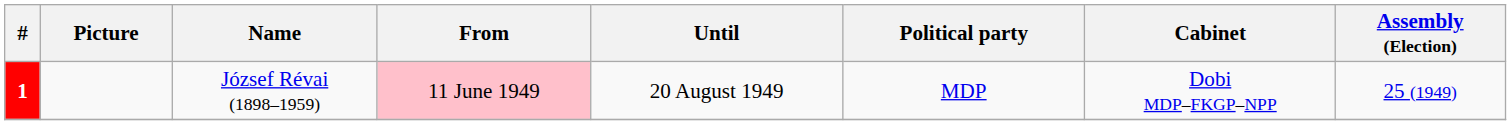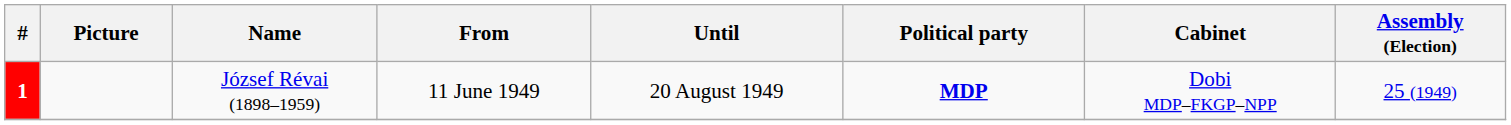(484, 90) pink background -> (484, 90) no background
(964, 90) normal -> (964, 90) bold
